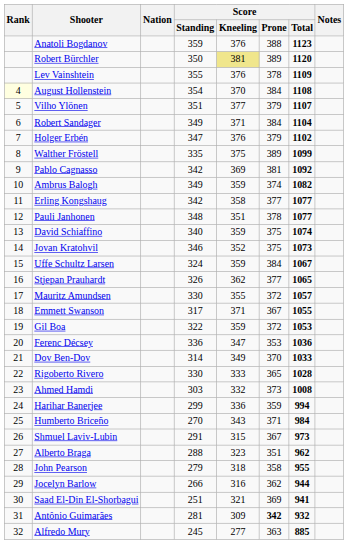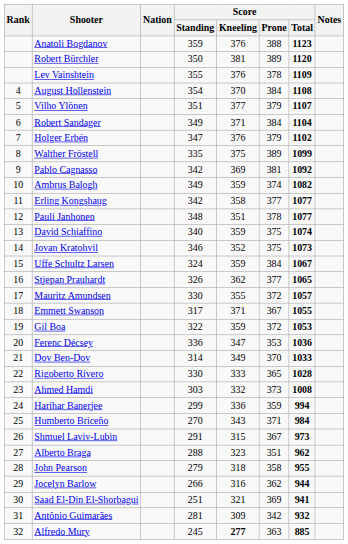(238, 59) khaki background -> (238, 59) no background
(18, 91) lightyellow background -> (18, 91) no background
(274, 515) bold -> (274, 515) normal
(238, 531) normal -> (238, 531) bold
